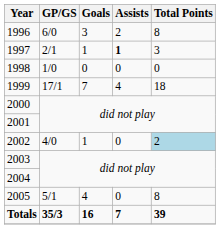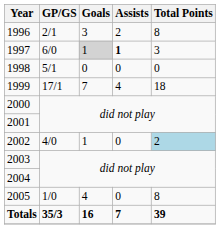(49, 31) 6/0 -> (49, 31) 2/1
(49, 50) 2/1 -> (49, 50) 6/0
(85, 50) no background -> (85, 50) lightgrey background
(49, 68) 1/0 -> (49, 68) 5/1
(49, 196) 5/1 -> (49, 196) 1/0
